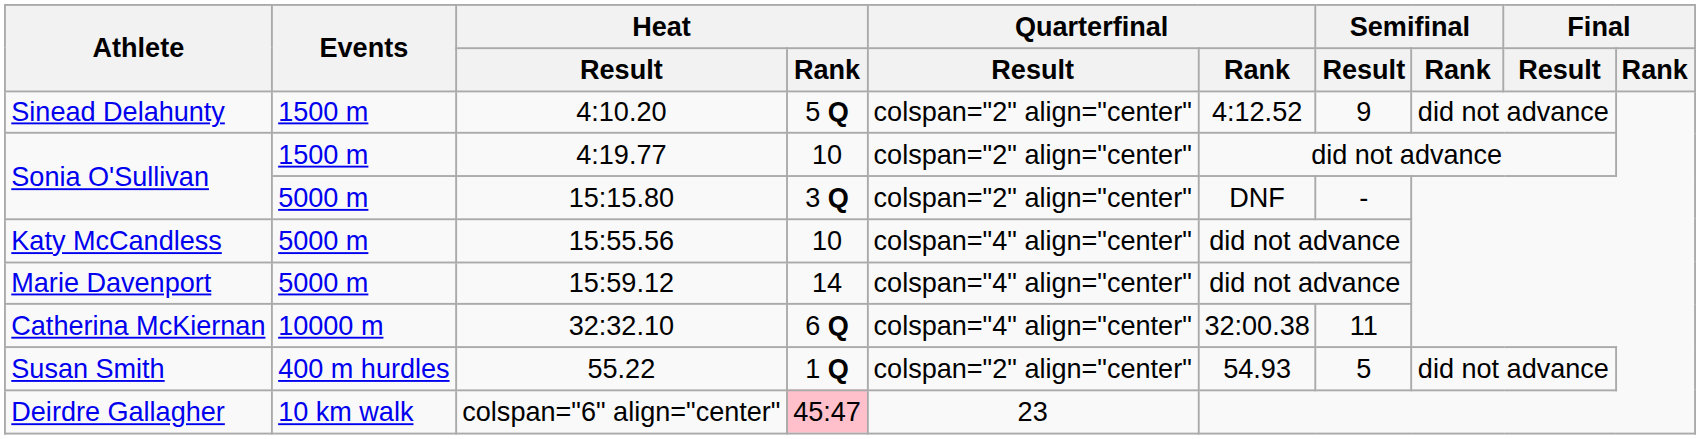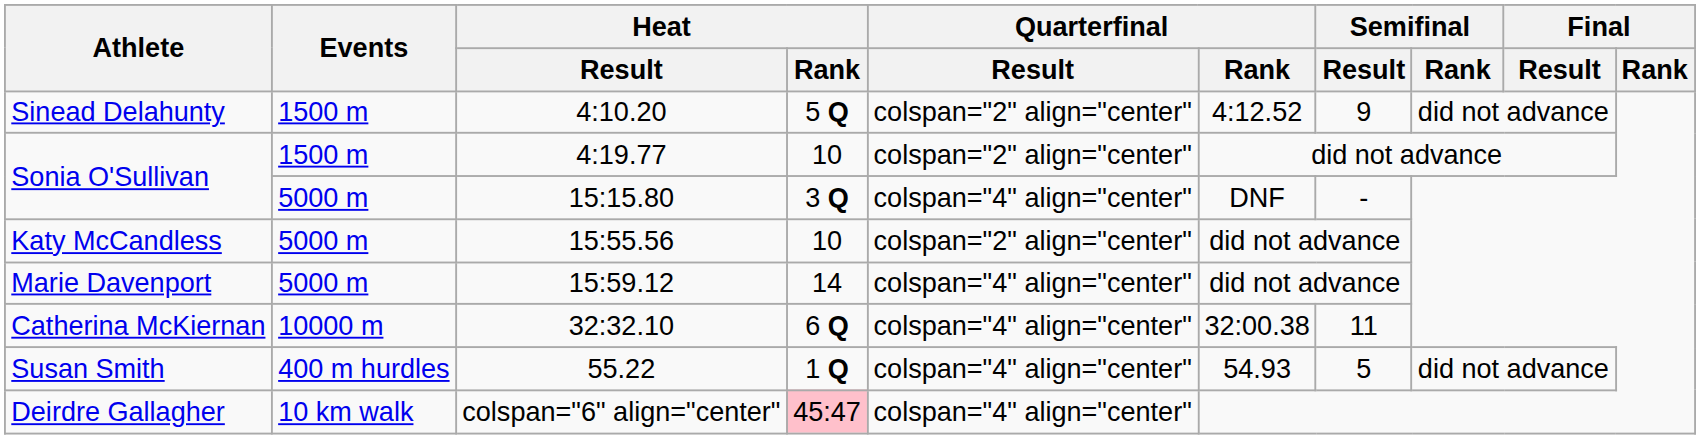(1033, 198) colspan="2" align="center" -> (1033, 198) colspan="4" align="center"
(1033, 241) colspan="4" align="center" -> (1033, 241) colspan="2" align="center"
(1033, 369) colspan="2" align="center" -> (1033, 369) colspan="4" align="center"
(1033, 412) 23 -> (1033, 412) colspan="4" align="center"
